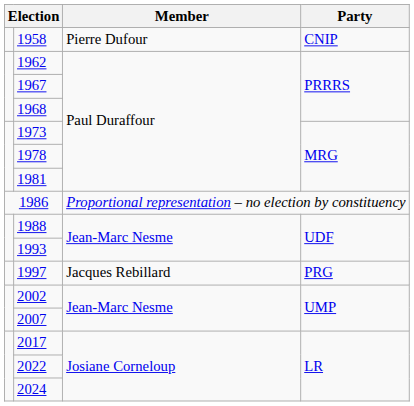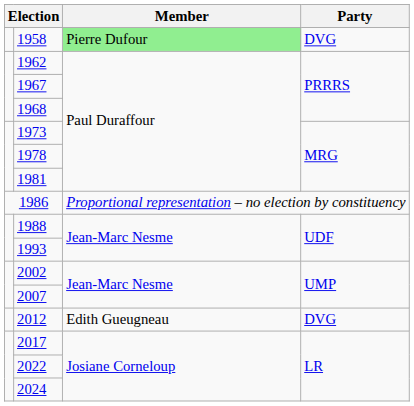(107, 39) no background -> (107, 39) lightgreen background
(321, 39) CNIP -> (320, 39) DVG
- row: (32, 272)
+ row: (32, 319)
